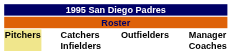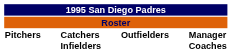(23, 35) khaki background -> (23, 35) no background
